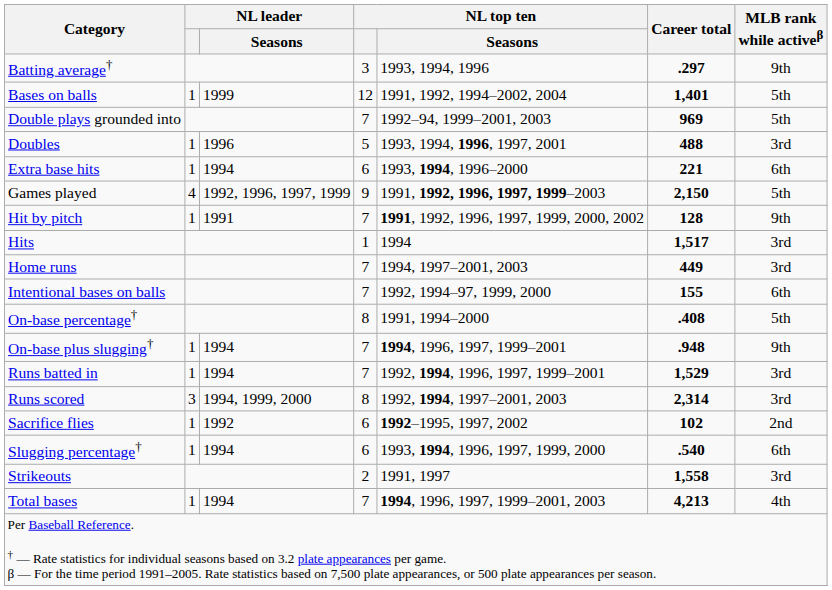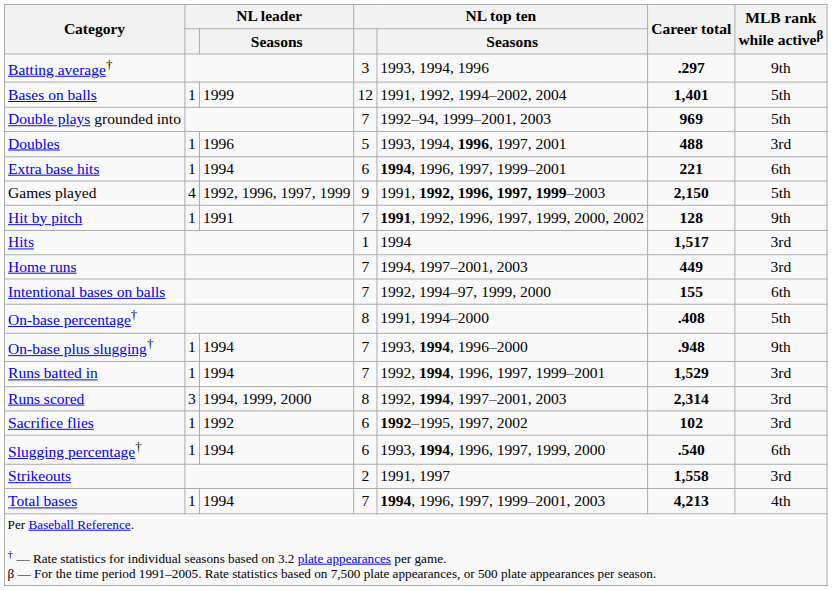(454, 168) 1993, 1994, 1996–2000 -> (473, 168) 1994, 1996, 1997, 1999–2001
(473, 347) 1994, 1996, 1997, 1999–2001 -> (454, 347) 1993, 1994, 1996–2000
(781, 423) 2nd -> (781, 423) 3rd
